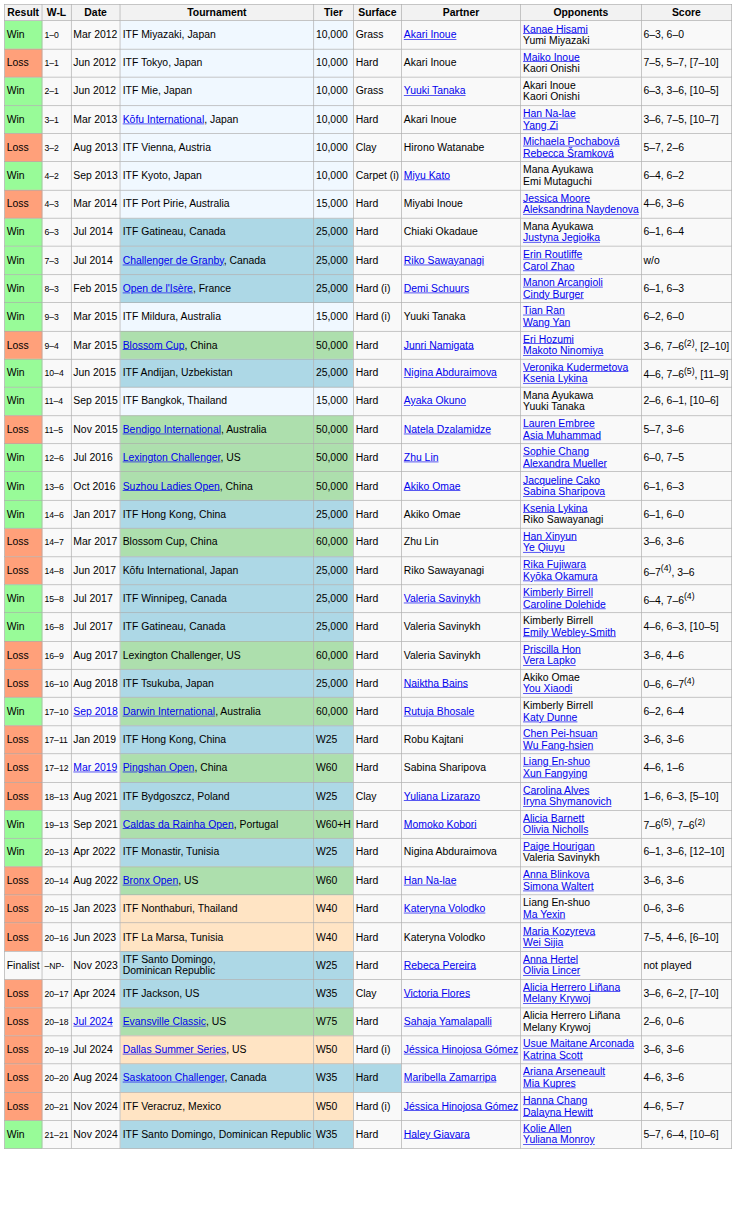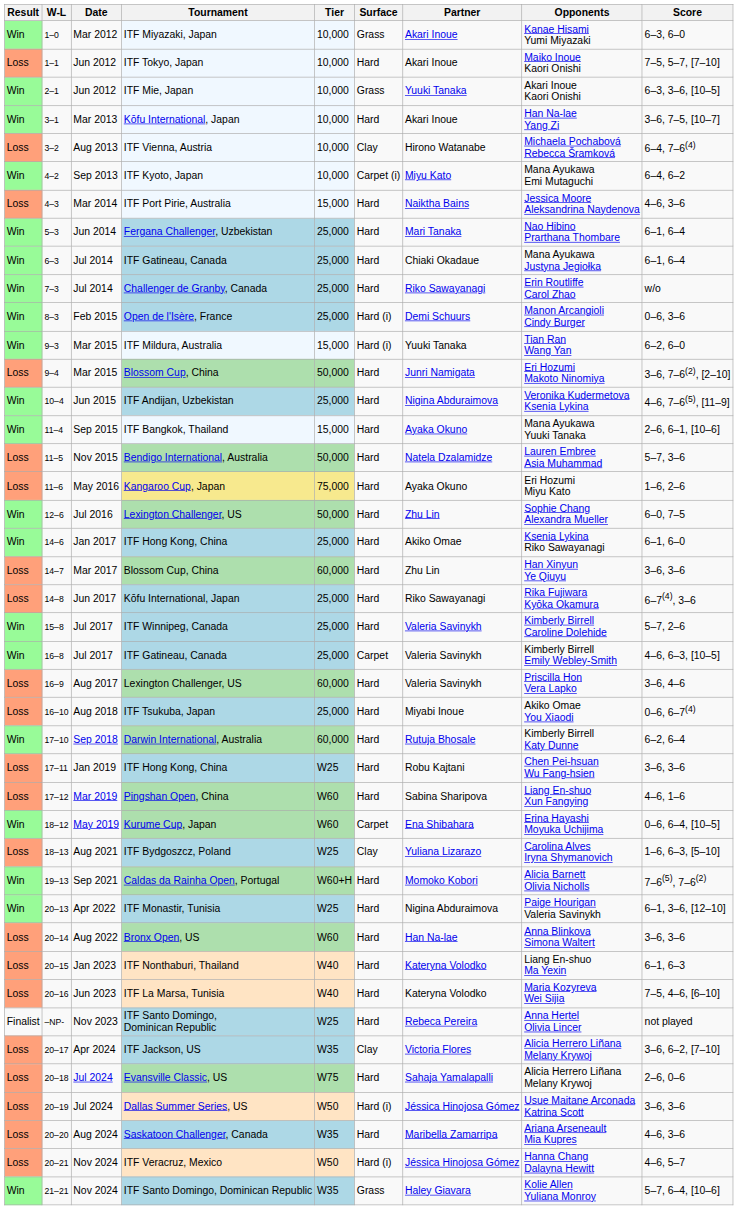(664, 147) 5–7, 2–6 -> (670, 147) 6–4, 7–6(4)
(433, 204) Miyabi Inoue -> (437, 204) Naiktha Bains
+ row: (52, 233)
(664, 288) 6–1, 6–3 -> (665, 317) 0–6, 3–6
+ row: (54, 486)
- row: (54, 486)
(669, 598) 6–4, 7–6(4) -> (665, 627) 5–7, 2–6
(367, 627) Hard -> (372, 655) Carpet
(436, 683) Naiktha Bains -> (434, 711) Miyabi Inoue
+ row: (57, 825)
(664, 909) 0–6, 3–6 -> (665, 965) 6–1, 6–3
(367, 1078) lightblue background -> (368, 1134) no background
(367, 1134) Hard -> (371, 1191) Grass
